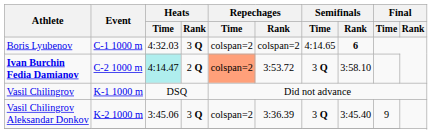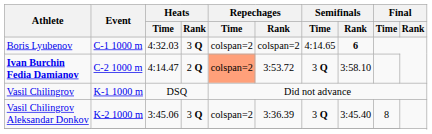(163, 69) paleturquoise background -> (163, 69) no background
(387, 114) 9 -> (387, 114) 8
